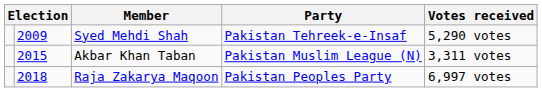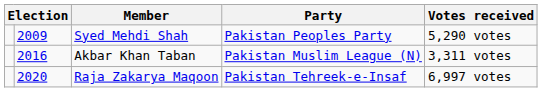(316, 35) Pakistan Tehreek-e-Insaf -> (308, 35) Pakistan Peoples Party
(32, 56) 2015 -> (32, 56) 2016
(32, 76) 2018 -> (32, 76) 2020
(308, 76) Pakistan Peoples Party -> (316, 76) Pakistan Tehreek-e-Insaf
